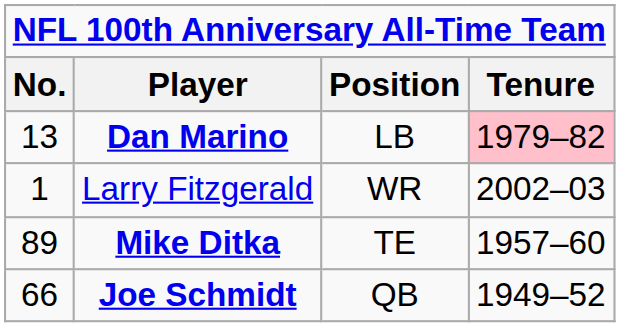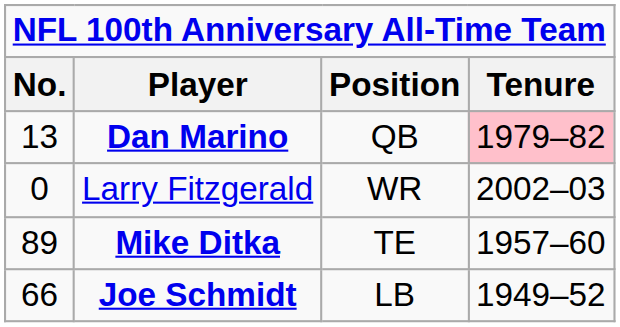(395, 136) LB -> (395, 136) QB
(40, 189) 1 -> (40, 189) 0
(395, 294) QB -> (395, 294) LB
